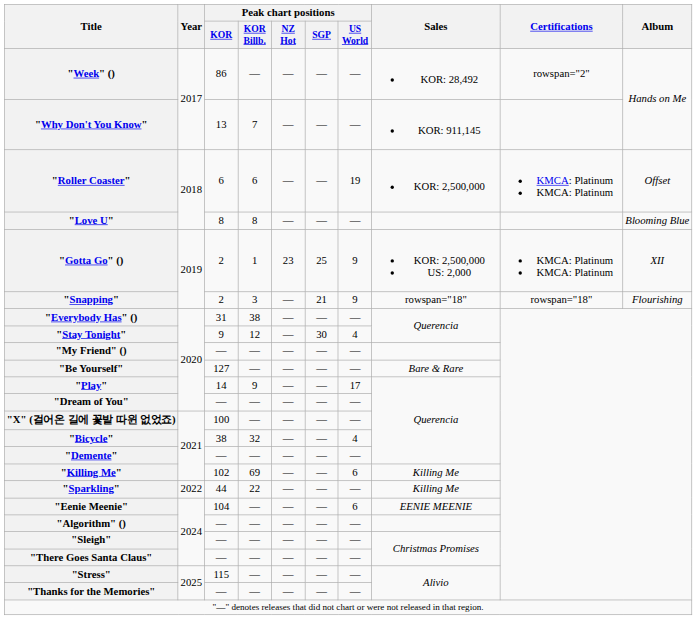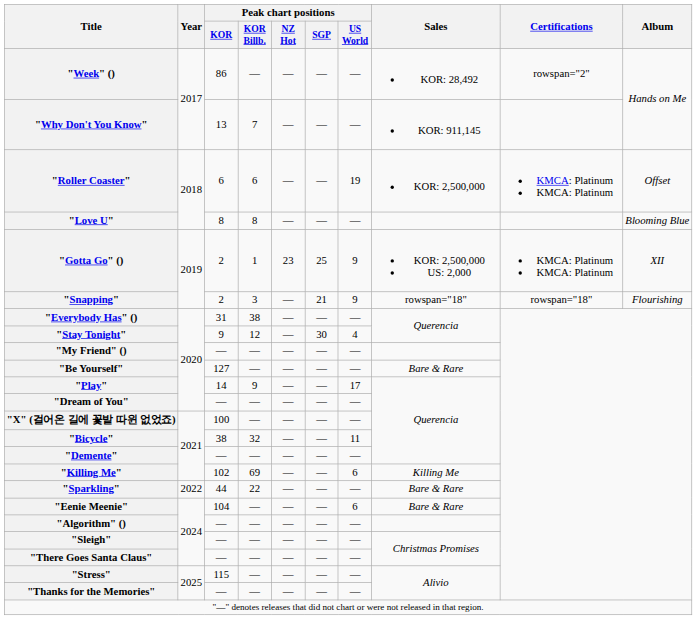(355, 438) 4 -> (355, 438) 11
(436, 489) Killing Me -> (436, 489) Bare & Rare
(436, 506) EENIE MEENIE -> (436, 506) Bare & Rare
